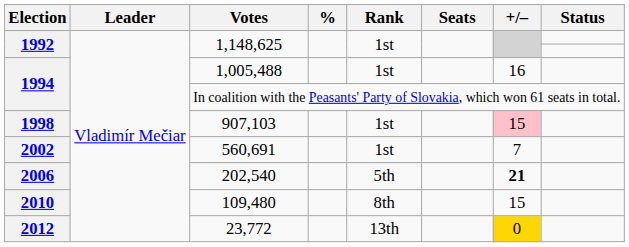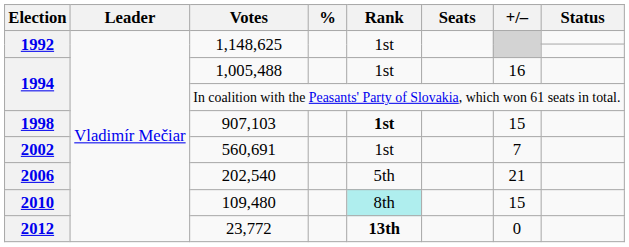(384, 123) normal -> (384, 123) bold
(517, 123) pink background -> (517, 123) no background
(517, 176) bold -> (517, 176) normal
(384, 202) no background -> (384, 202) paleturquoise background
(384, 228) normal -> (384, 228) bold
(517, 228) gold background -> (517, 228) no background
